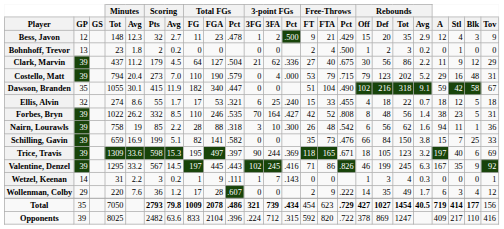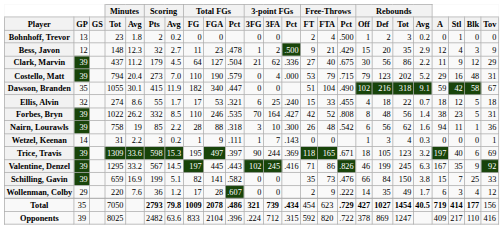rows swapped: (39, 37) <-> (39, 50)
rows swapped: (39, 140) <-> (39, 179)
